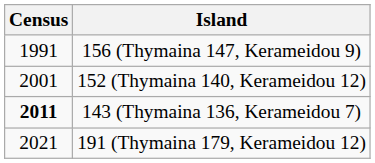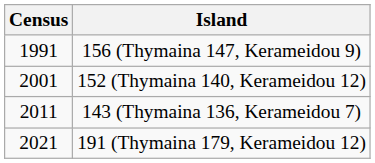(39, 111) bold -> (39, 111) normal
